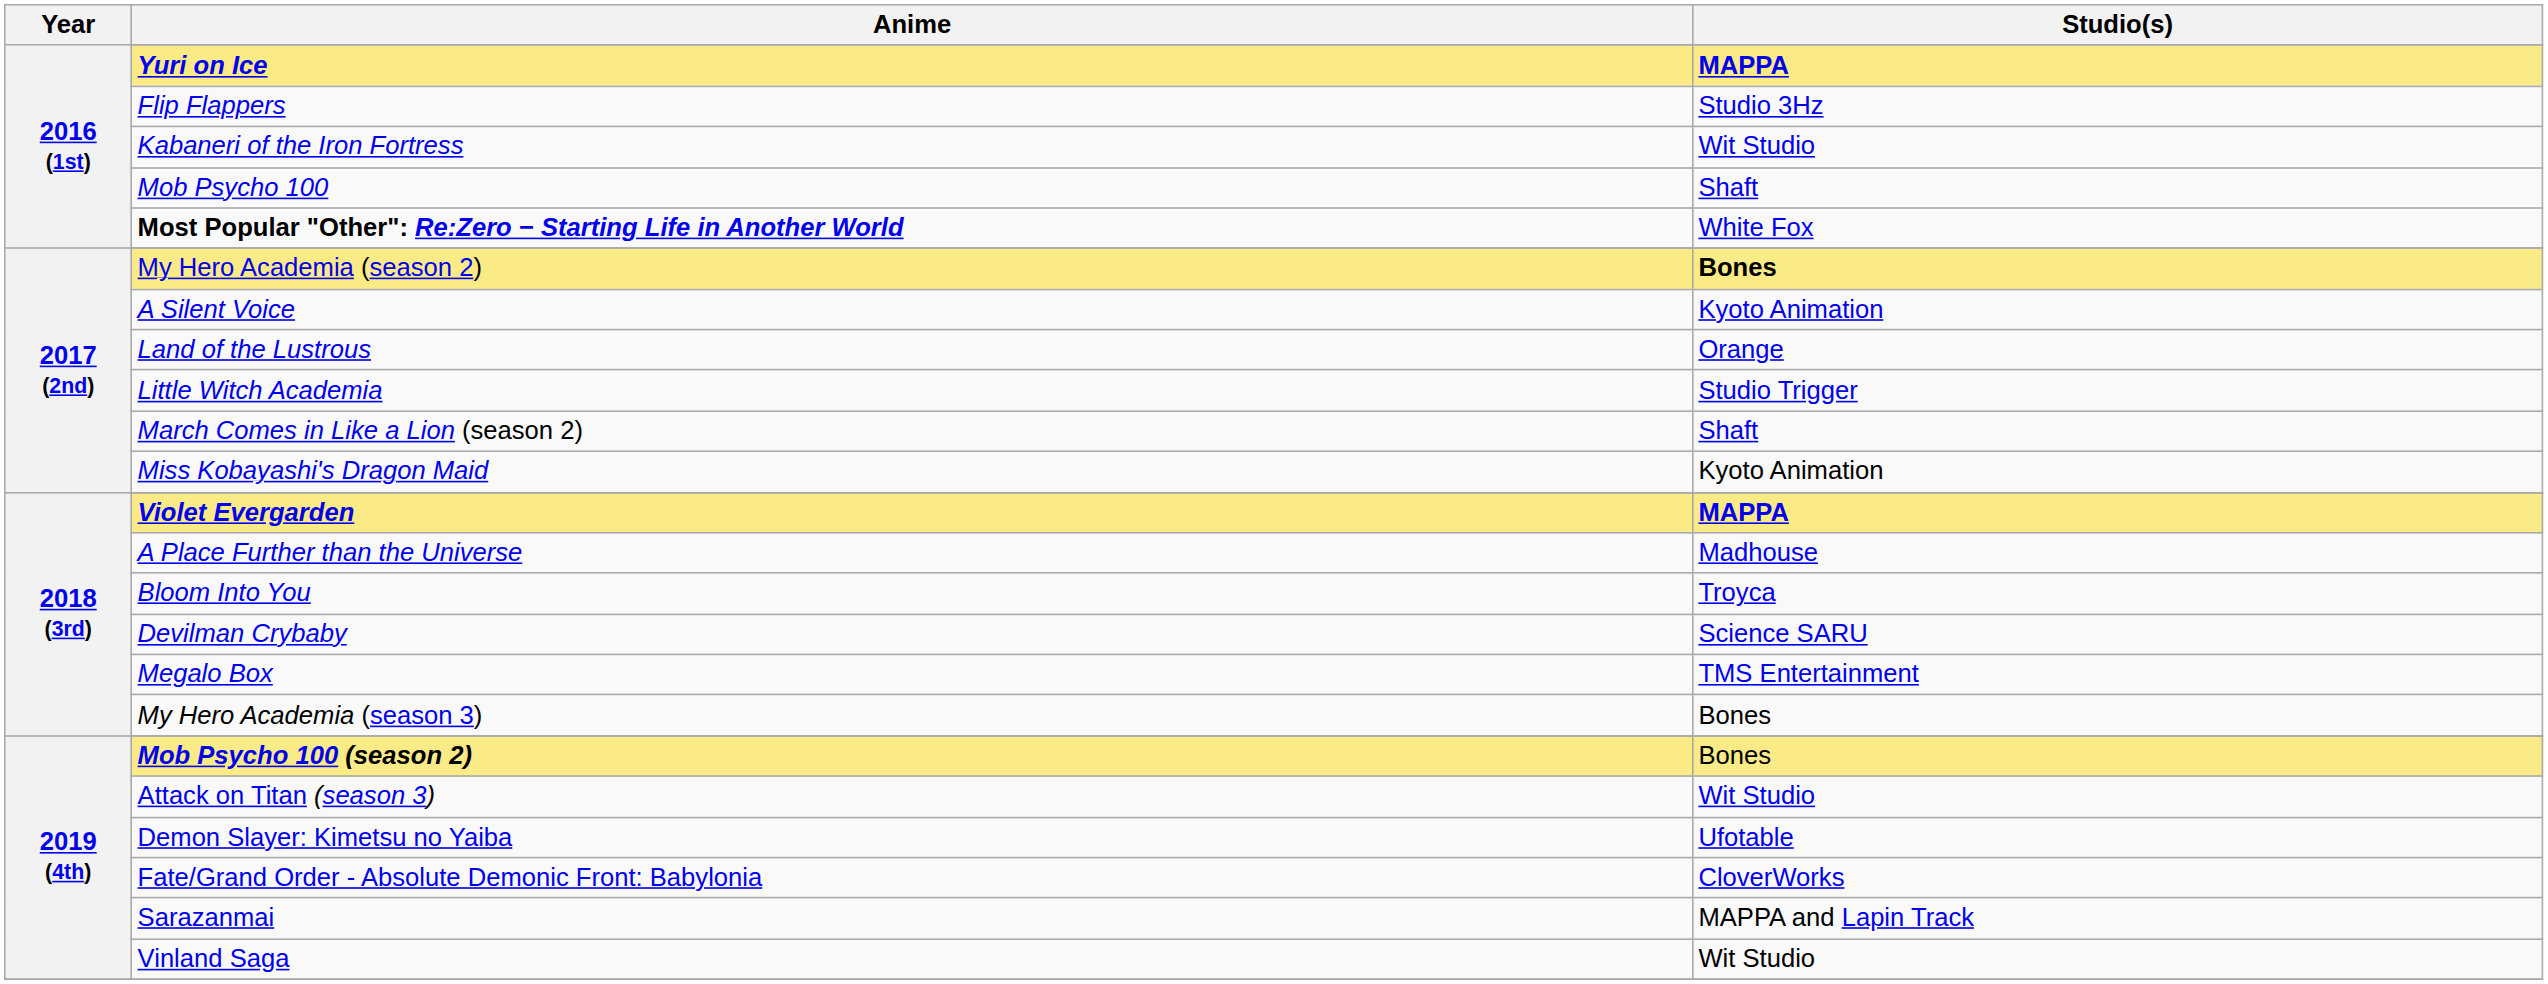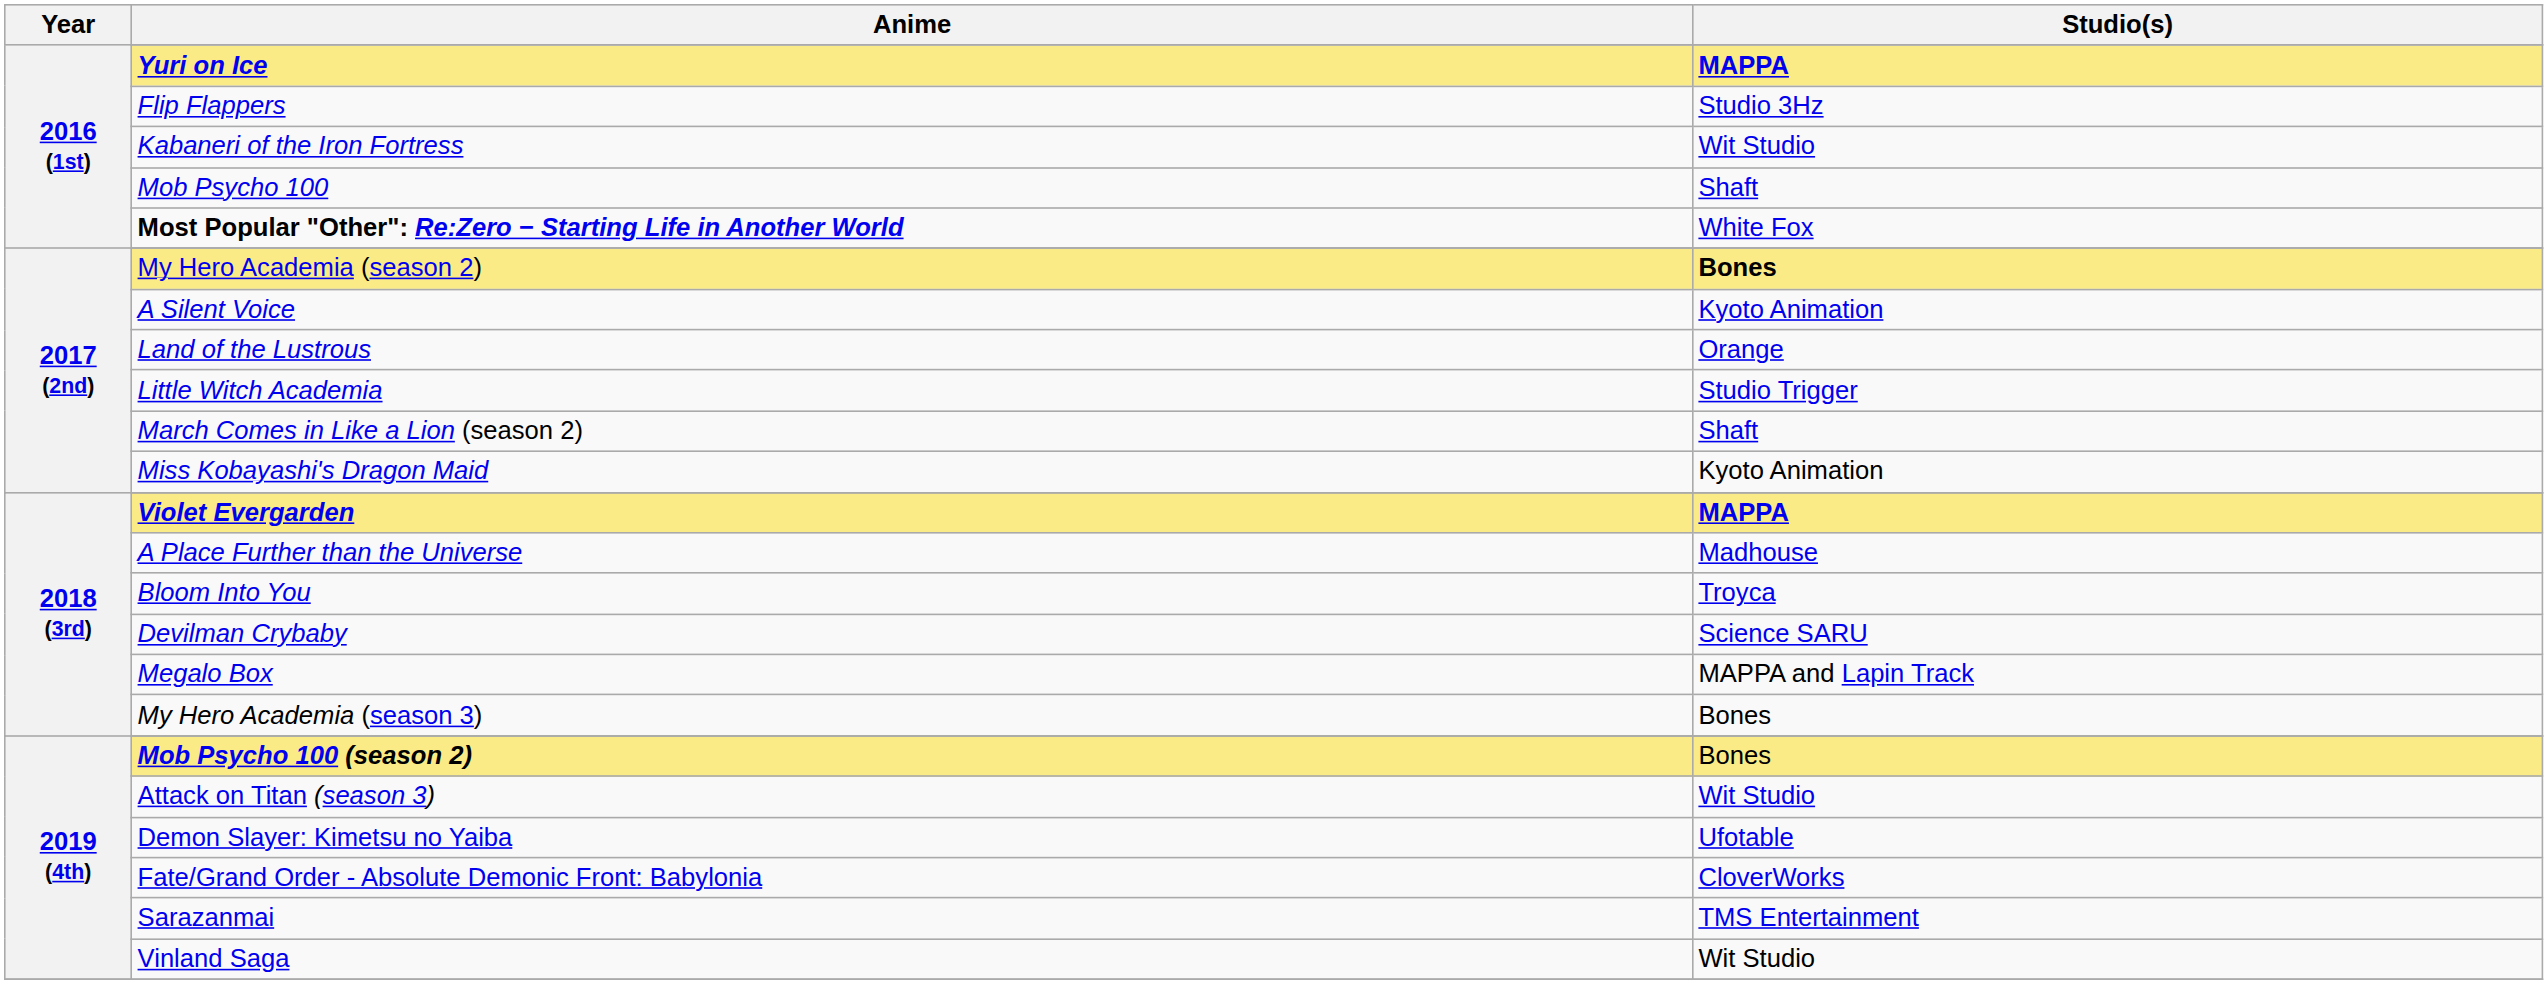(1809, 674) TMS Entertainment -> (1836, 674) MAPPA and Lapin Track
(1836, 918) MAPPA and Lapin Track -> (1809, 918) TMS Entertainment
